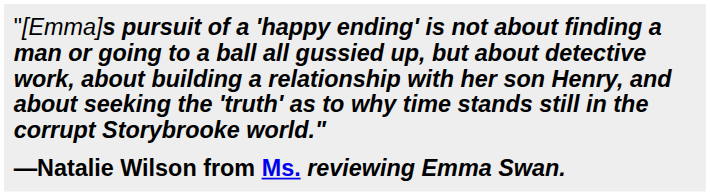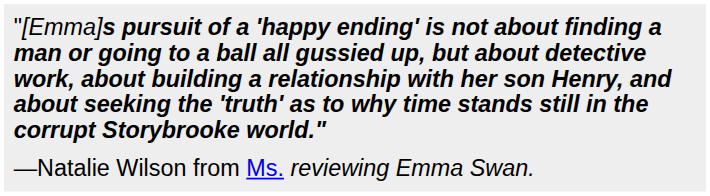(290, 168) bold -> (274, 168) normal
